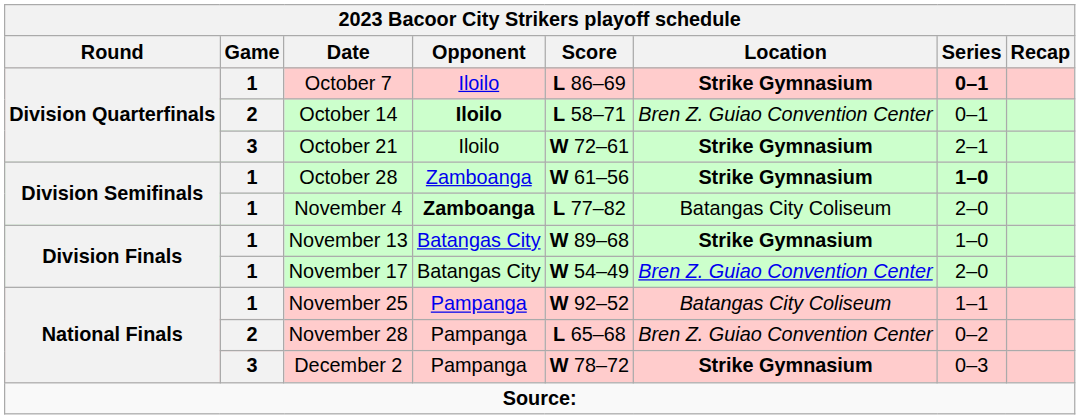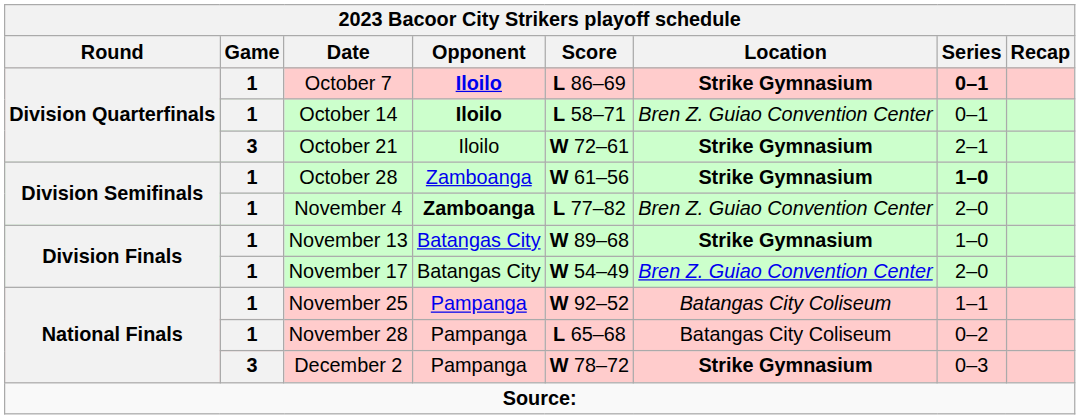(479, 83) normal -> (479, 83) bold
(252, 114) 2 -> (252, 114) 1
(785, 209) Batangas City Coliseum -> (785, 209) Bren Z. Guiao Convention Center
(252, 334) 2 -> (252, 334) 1
(785, 334) Bren Z. Guiao Convention Center -> (785, 334) Batangas City Coliseum
